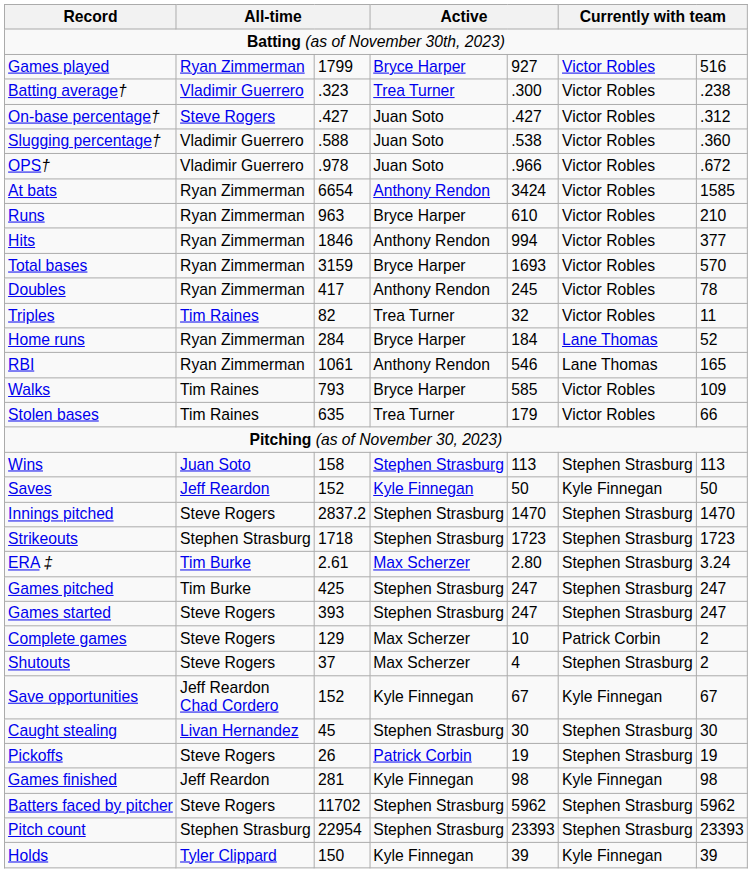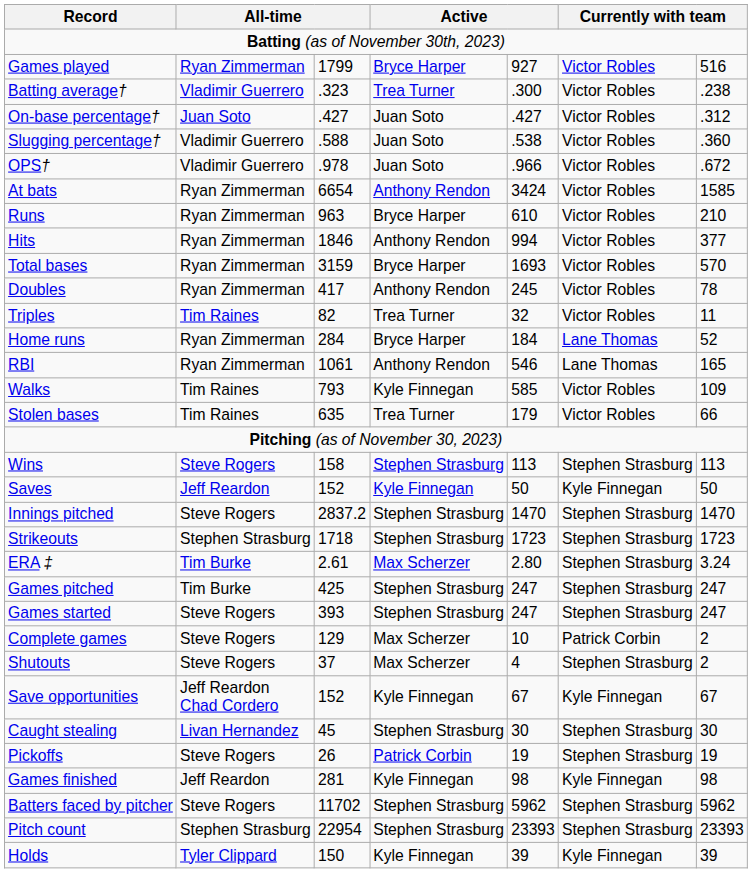(228, 116) Steve Rogers -> (215, 116) Juan Soto
(419, 389) Bryce Harper -> (423, 389) Kyle Finnegan
(215, 464) Juan Soto -> (228, 464) Steve Rogers
